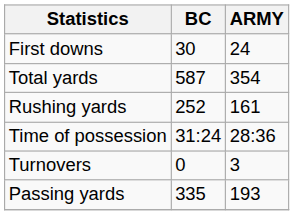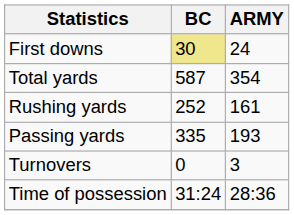(185, 48) no background -> (185, 48) khaki background
rows swapped: (67, 194) <-> (88, 136)
